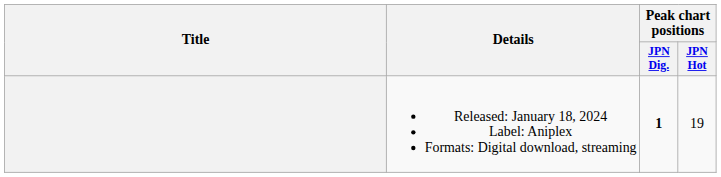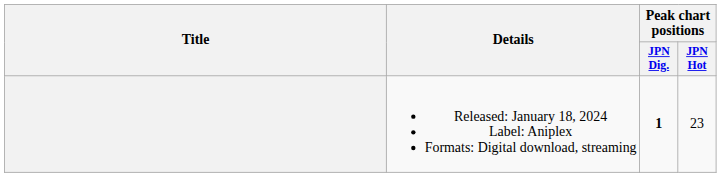(697, 124) 19 -> (697, 124) 23
